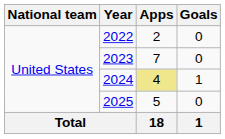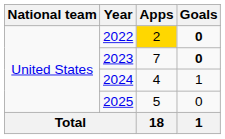(157, 36) no background -> (157, 36) gold background
(199, 36) normal -> (199, 36) bold
(199, 58) normal -> (199, 58) bold
(157, 79) khaki background -> (157, 79) no background
